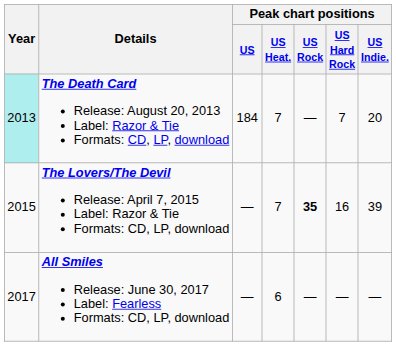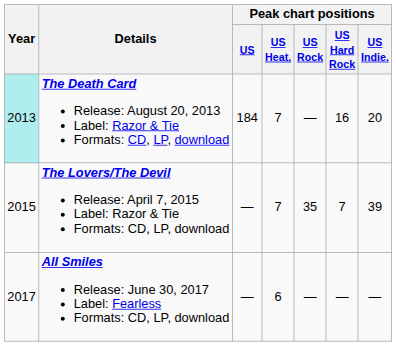(342, 118) 7 -> (342, 118) 16
(310, 207) bold -> (310, 207) normal
(342, 207) 16 -> (342, 207) 7
